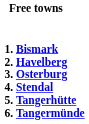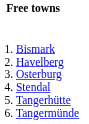(36, 81) bold -> (33, 81) normal
